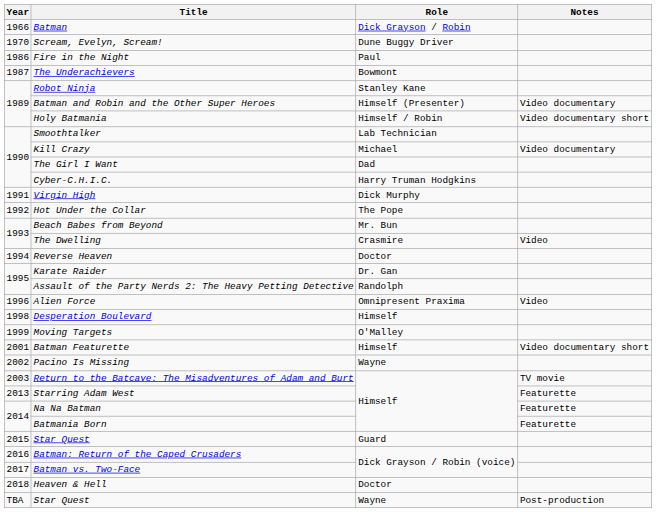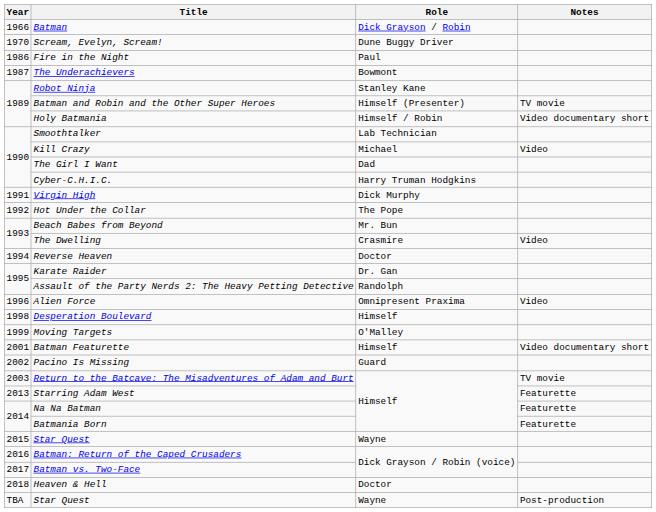(568, 104) Video documentary -> (542, 104) TV movie
(568, 149) Video documentary -> (534, 149) Video
(372, 363) Wayne -> (372, 363) Guard
(372, 439) Guard -> (372, 439) Wayne
